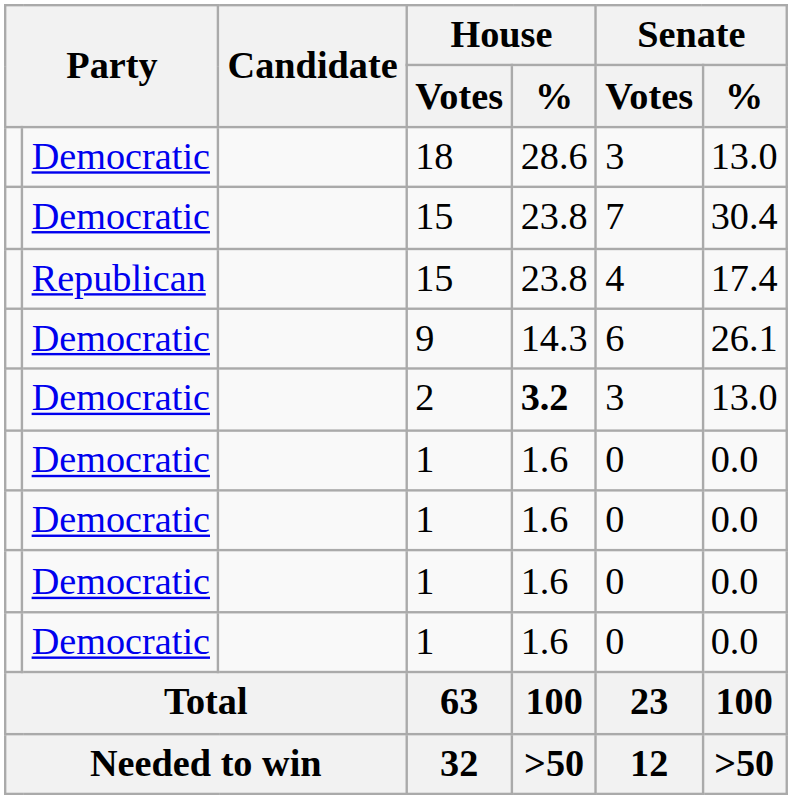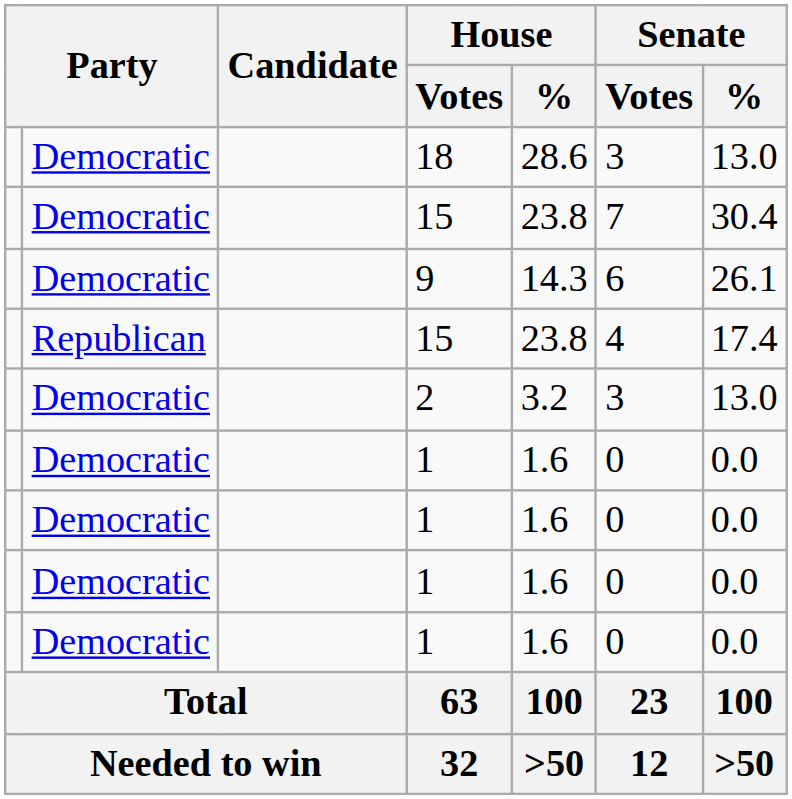rows swapped: (121, 338) <-> (119, 277)
(545, 398) bold -> (545, 398) normal
